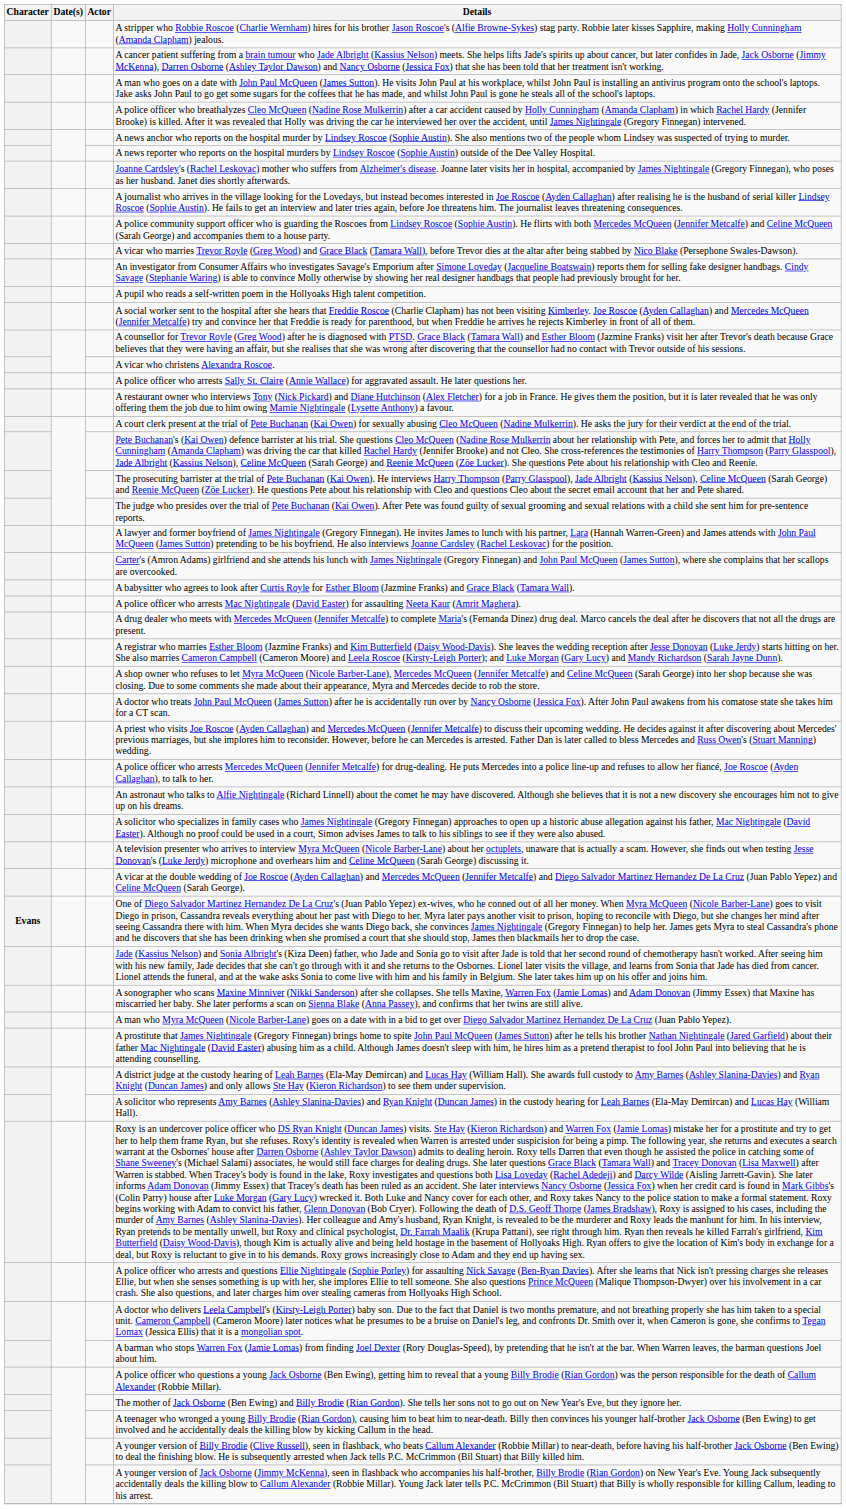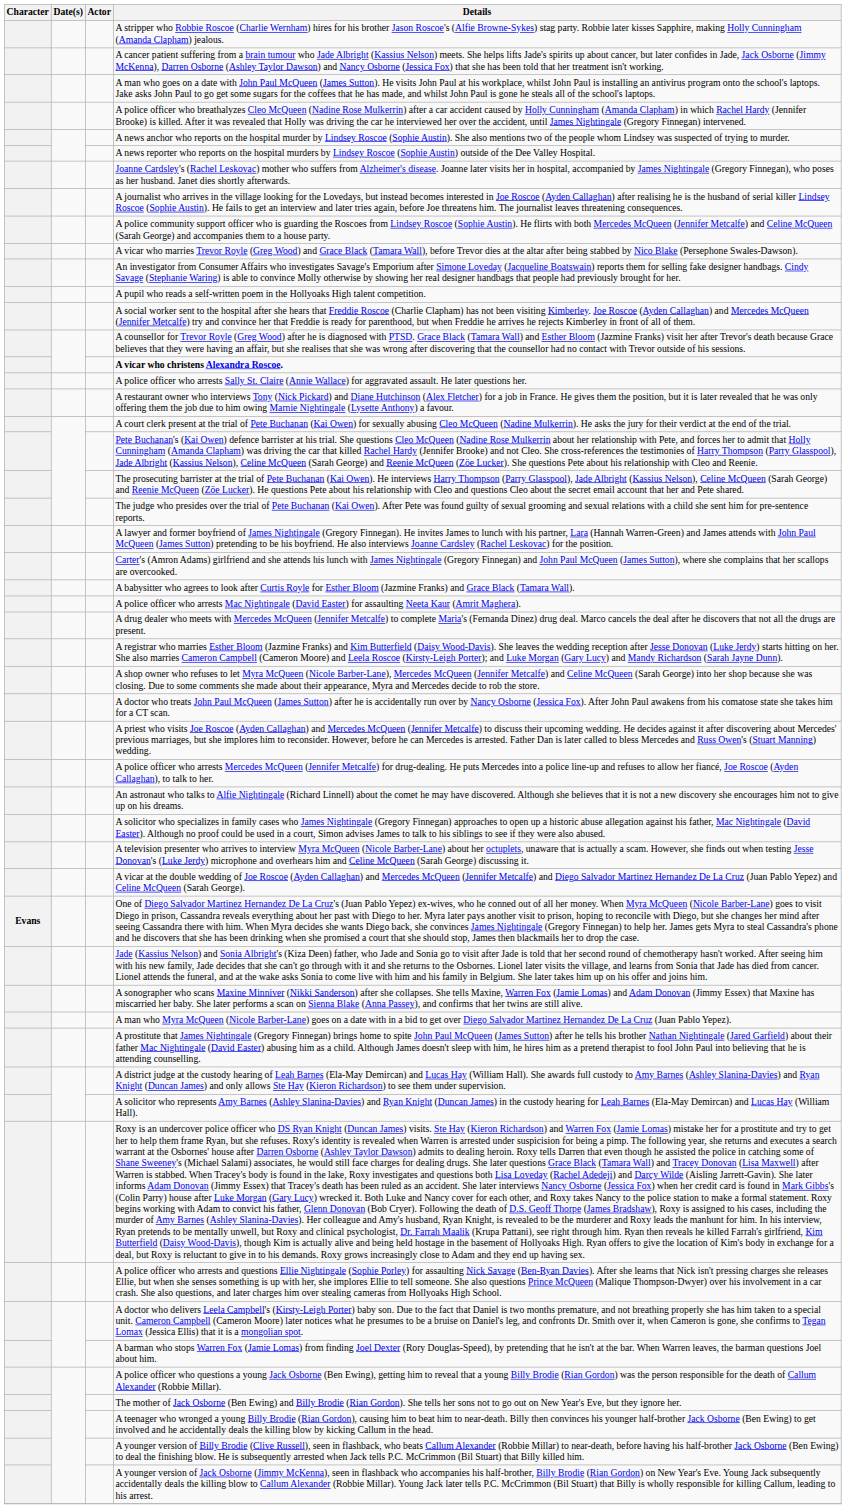(195, 365) normal -> (199, 365) bold
